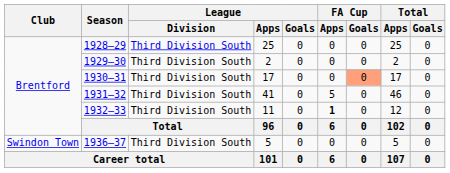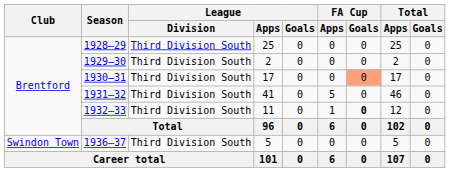(332, 110) bold -> (332, 110) normal
(364, 110) normal -> (364, 110) bold
